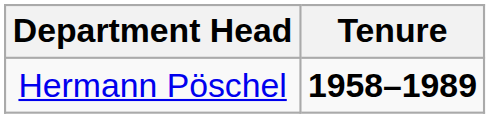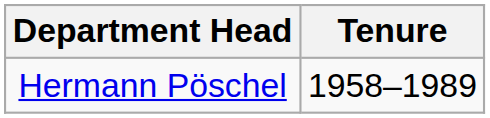(392, 84) bold -> (392, 84) normal
